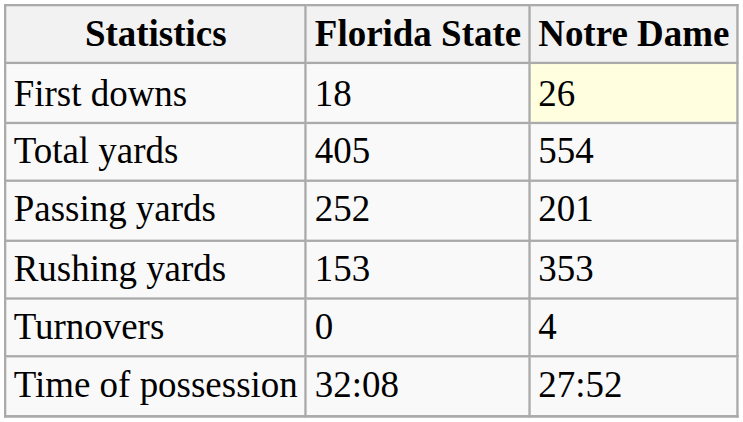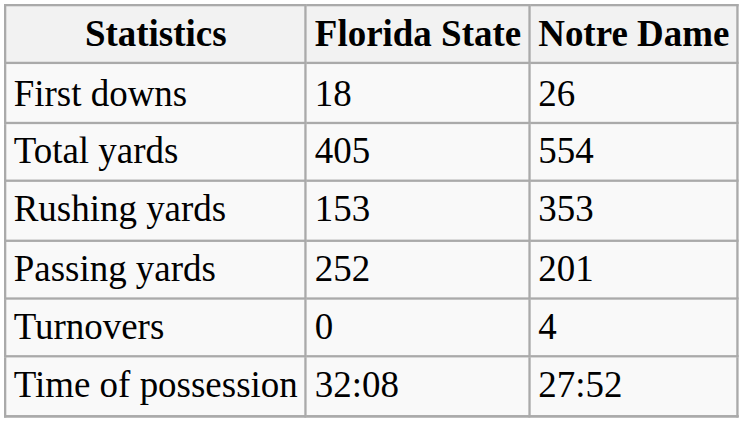(557, 92) lightyellow background -> (557, 92) no background
rows swapped: (120, 268) <-> (115, 209)
